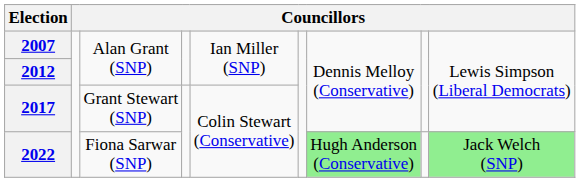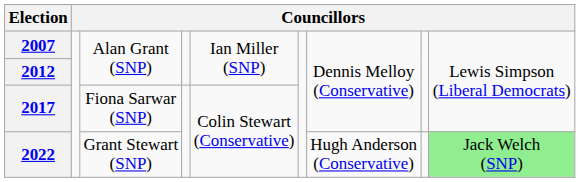(131, 108) Grant Stewart (SNP) -> (131, 108) Fiona Sarwar (SNP)
(131, 154) Fiona Sarwar (SNP) -> (131, 154) Grant Stewart (SNP)
(364, 154) lightgreen background -> (364, 154) no background
